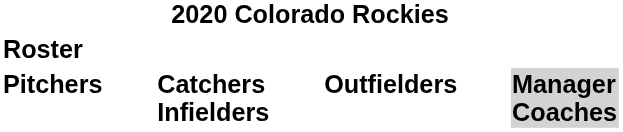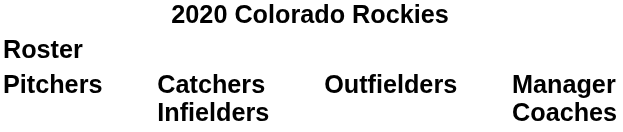(565, 98) lightgrey background -> (565, 98) no background
